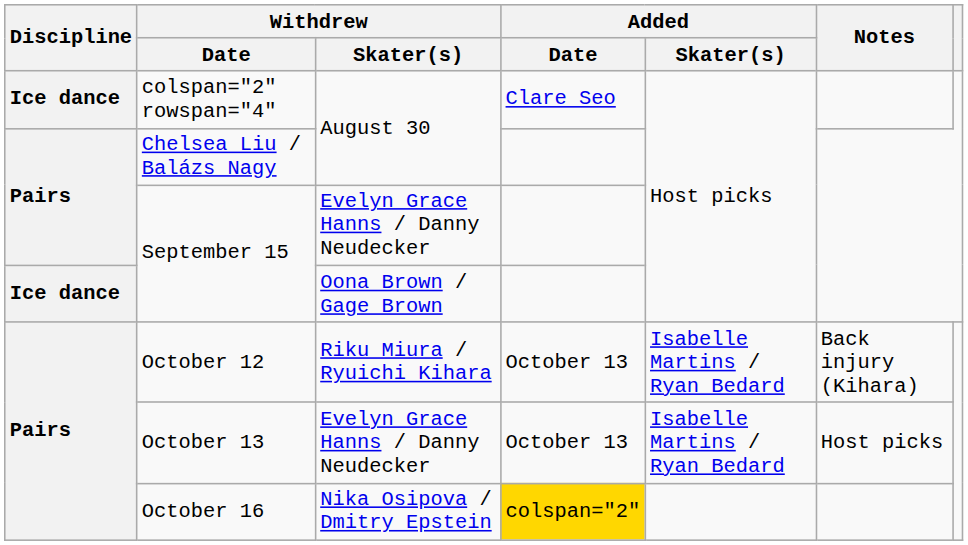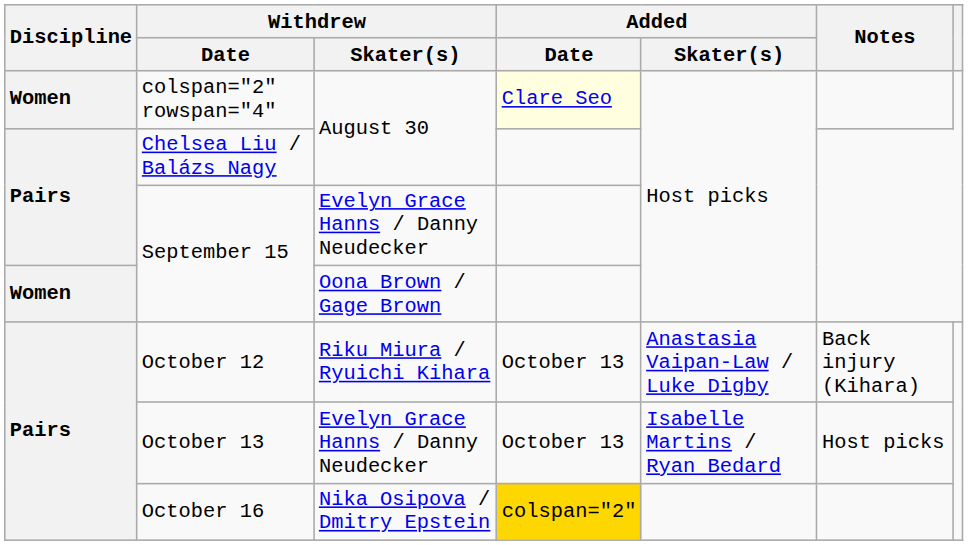(65, 100) Ice dance -> (40, 100) Women
(561, 100) no background -> (557, 100) lightyellow background
(65, 294) Ice dance -> (40, 294) Women
(717, 362) Isabelle Martins / Ryan Bedard -> (720, 362) Anastasia Vaipan-Law / Luke Digby
